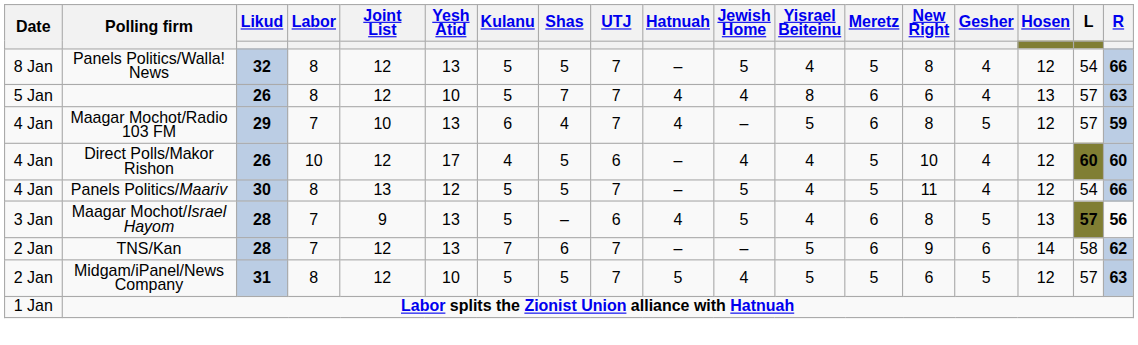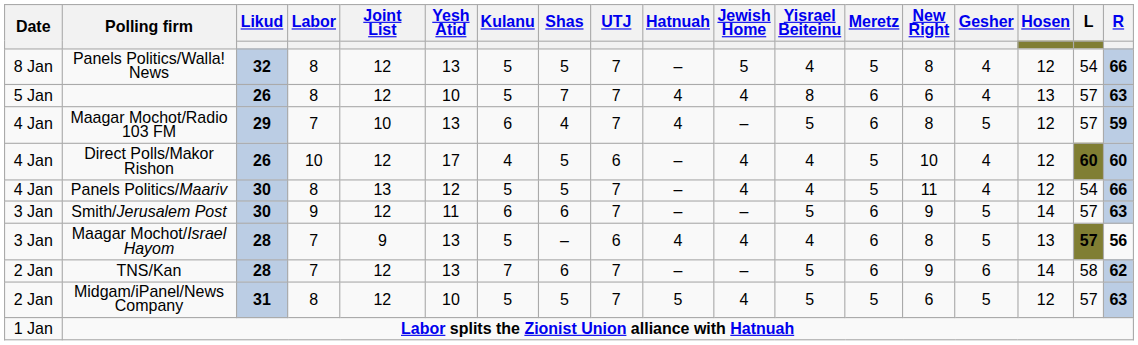(744, 190) 5 -> (744, 190) 4
+ row: (149, 212)
(744, 219) 5 -> (744, 241) 4
